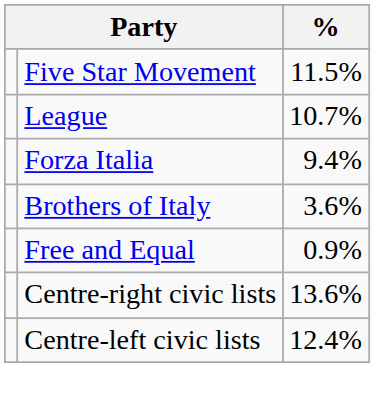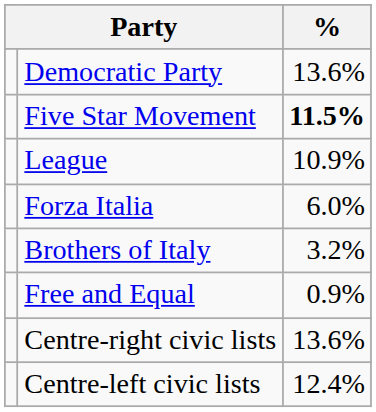+ row: (123, 71)
(326, 71) normal -> (327, 116) bold
(326, 116) 10.7% -> (329, 160) 10.9%
(333, 160) 9.4% -> (336, 205) 6.0%
(333, 205) 3.6% -> (336, 250) 3.2%
